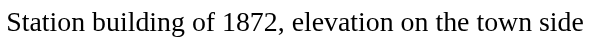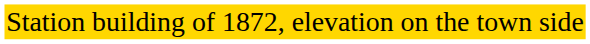(295, 21) no background -> (295, 21) gold background
